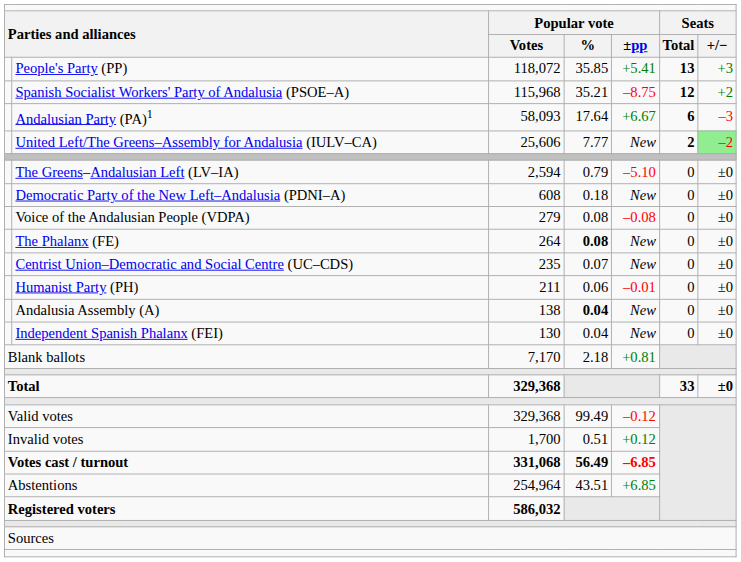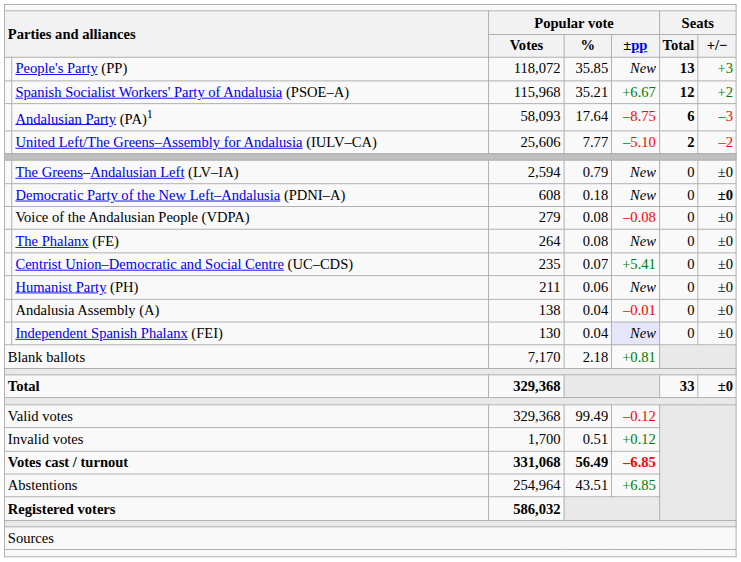(639, 68) +5.41 -> (643, 68) New
(639, 92) –8.75 -> (639, 92) +6.67
(639, 117) +6.67 -> (639, 117) –8.75
(643, 142) New -> (639, 142) –5.10
(726, 142) lightgreen background -> (726, 142) no background
(639, 171) –5.10 -> (643, 171) New
(725, 195) normal -> (725, 195) bold
(595, 241) bold -> (595, 241) normal
(643, 264) New -> (639, 264) +5.41
(639, 287) –0.01 -> (643, 287) New
(595, 310) bold -> (595, 310) normal
(643, 310) New -> (639, 310) –0.01
(643, 333) no background -> (643, 333) lavender background
